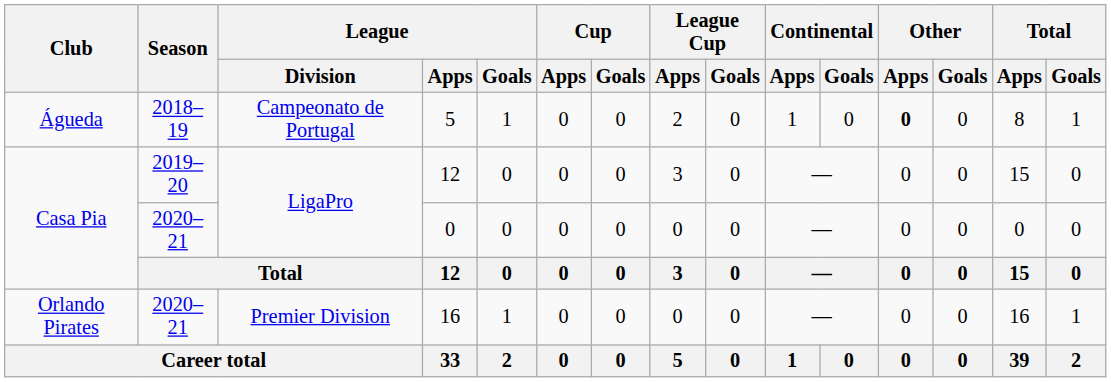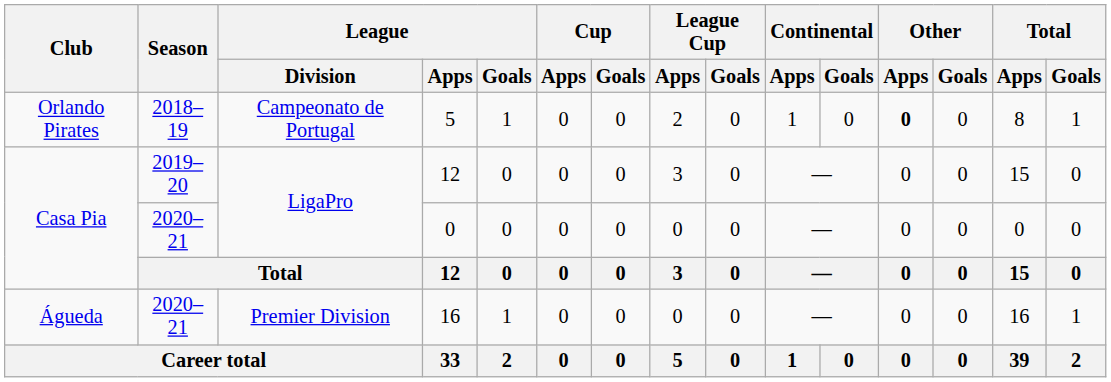(71, 119) Águeda -> (71, 119) Orlando Pirates
(71, 316) Orlando Pirates -> (71, 316) Águeda
